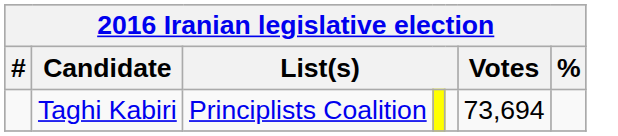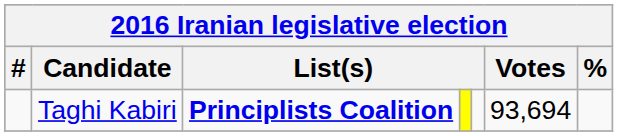(308, 109) normal -> (321, 109) bold
(504, 109) 73,694 -> (531, 109) 93,694
